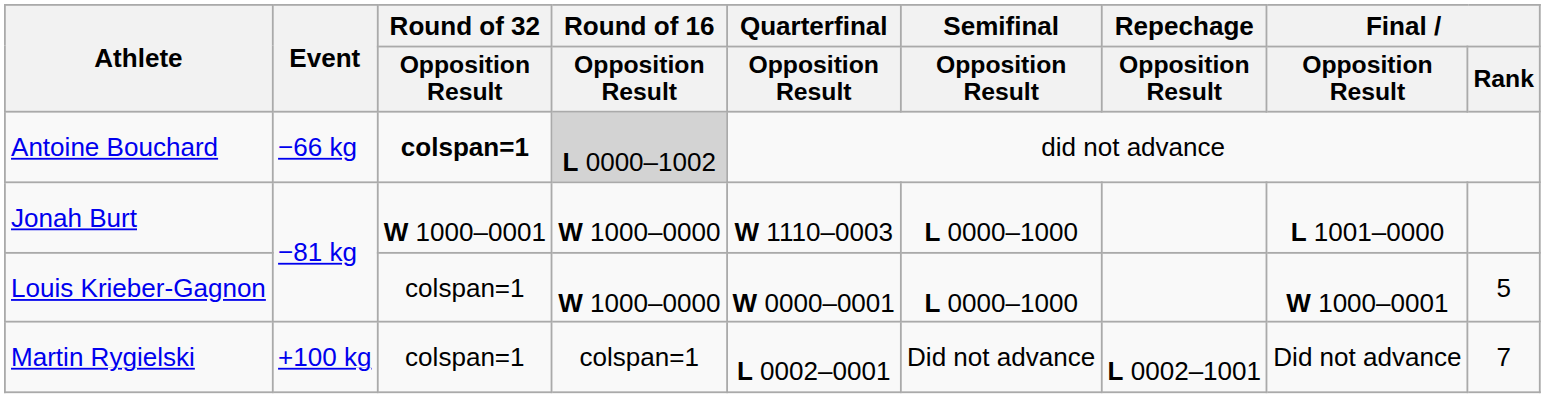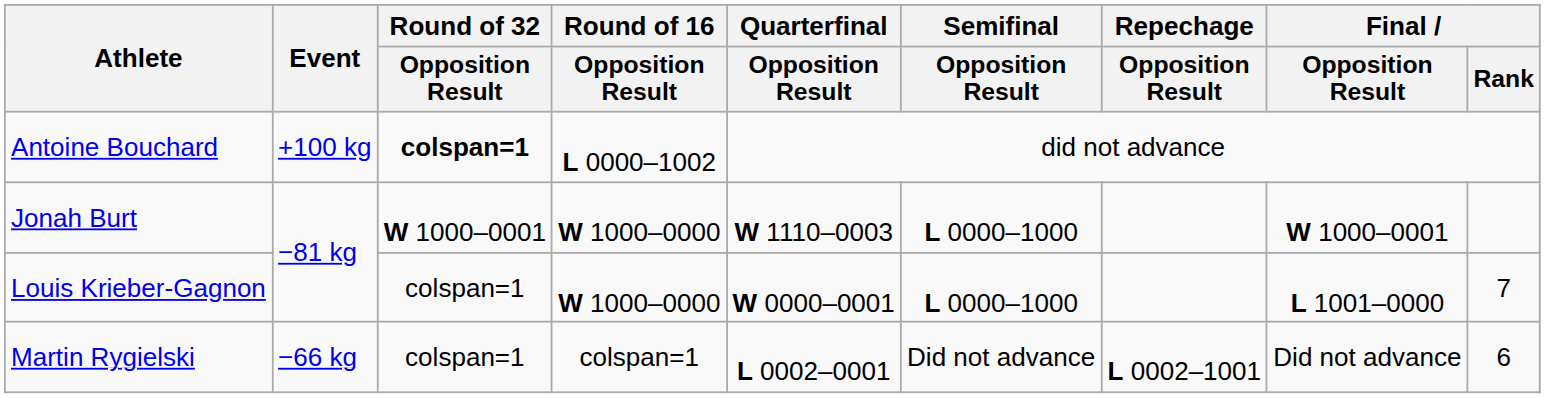(318, 148) −66 kg -> (325, 148) +100 kg
(639, 162) lightgrey background -> (639, 162) no background
(1367, 232) L 1001–0000 -> (1367, 232) W 1000–0001
(1367, 302) W 1000–0001 -> (1367, 302) L 1001–0000
(1504, 288) 5 -> (1504, 288) 7
(325, 358) +100 kg -> (318, 358) −66 kg
(1504, 358) 7 -> (1504, 358) 6
